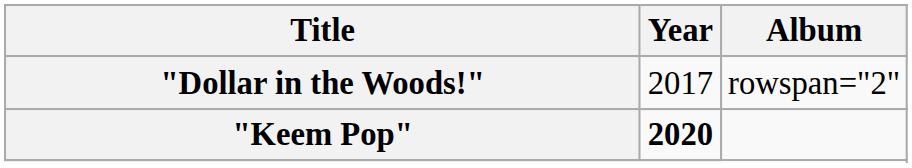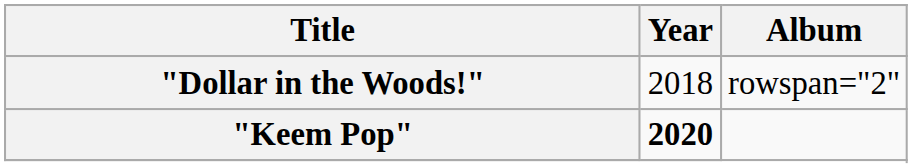(680, 82) 2017 -> (680, 82) 2018
